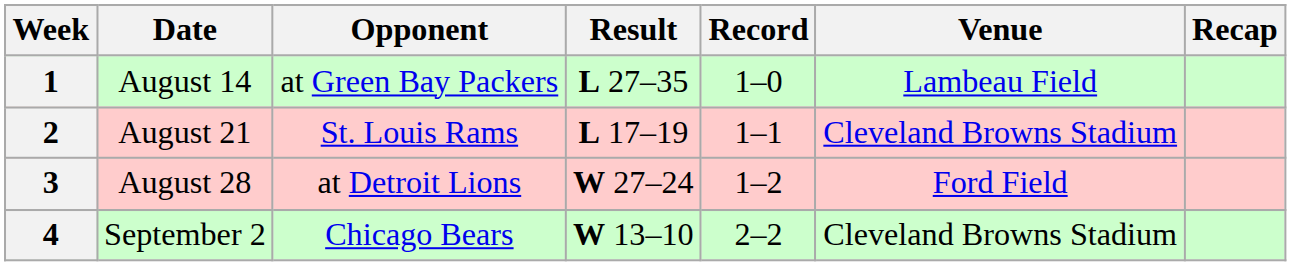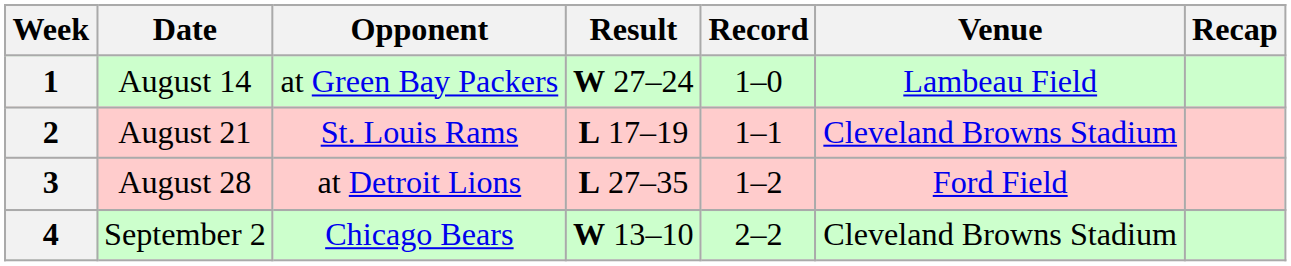(633, 81) L 27–35 -> (633, 81) W 27–24
(633, 183) W 27–24 -> (633, 183) L 27–35
